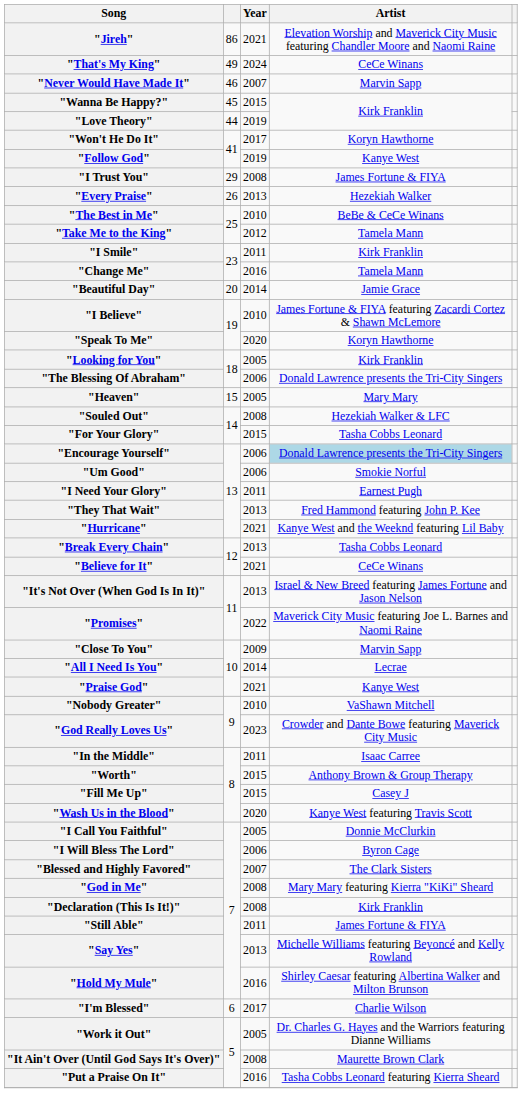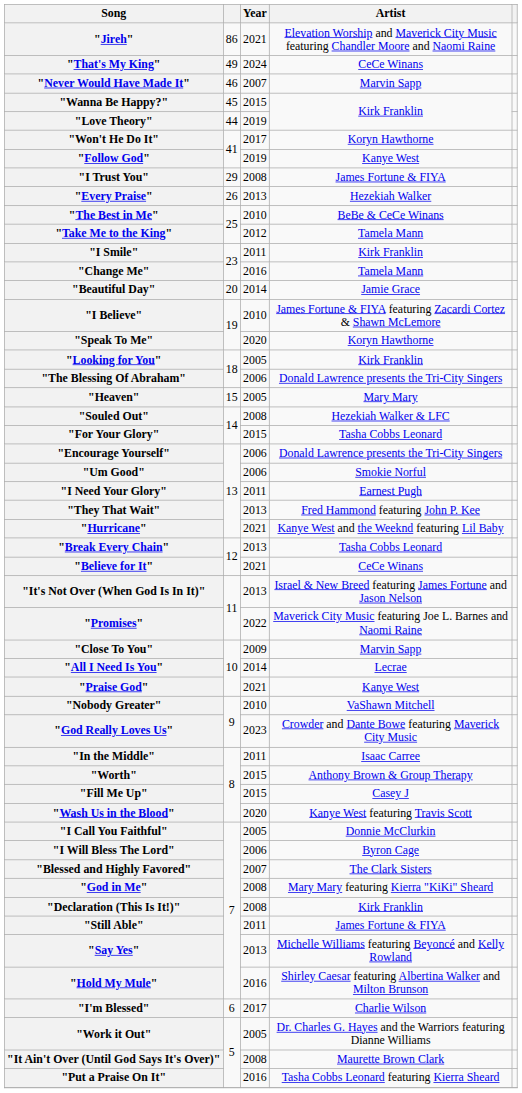(391, 453) lightblue background -> (391, 453) no background
